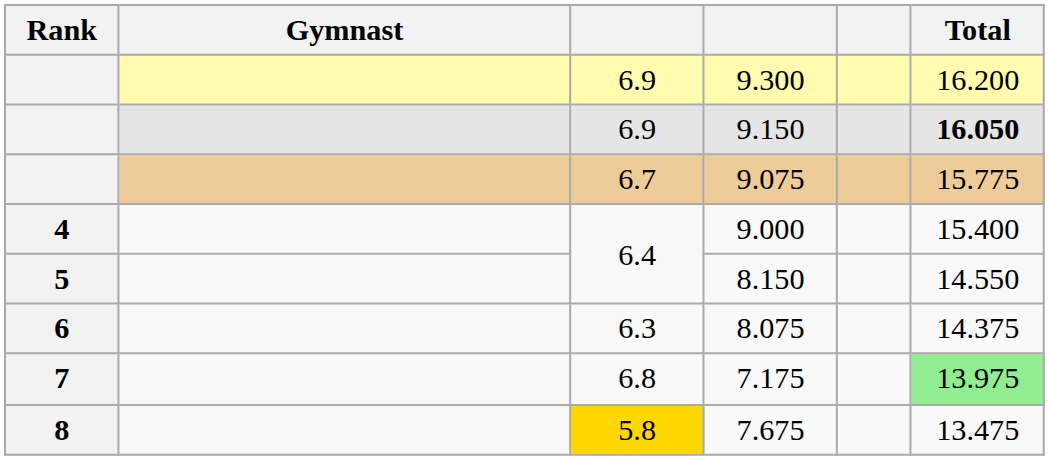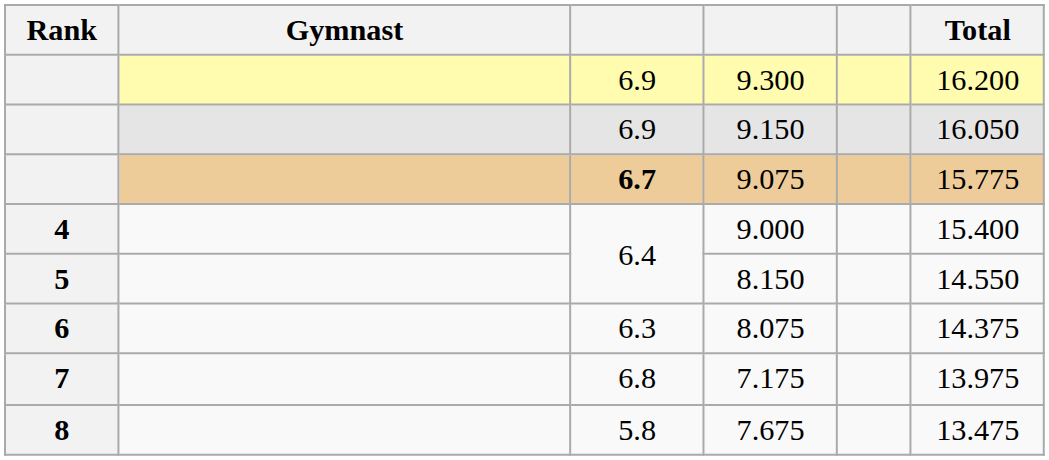(978, 129) bold -> (978, 129) normal
(637, 179) normal -> (637, 179) bold
(978, 378) lightgreen background -> (978, 378) no background
(637, 428) gold background -> (637, 428) no background
